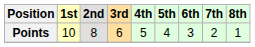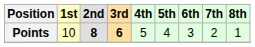(94, 32) normal -> (94, 32) bold
(119, 32) normal -> (119, 32) bold
